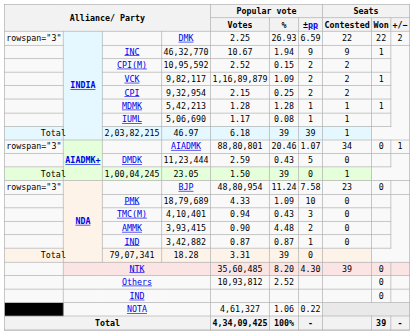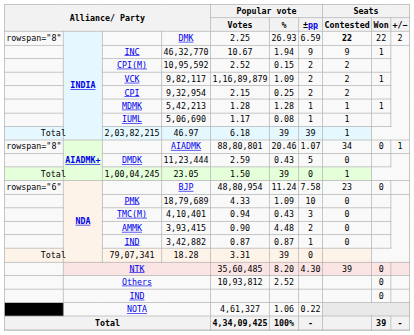(34, 38) rowspan="3" -> (34, 38) rowspan="8"
(347, 38) normal -> (347, 38) bold
(34, 147) rowspan="3" -> (34, 147) rowspan="8"
(34, 187) rowspan="3" -> (34, 187) rowspan="6"
